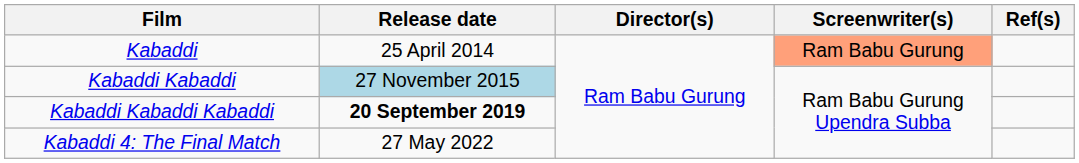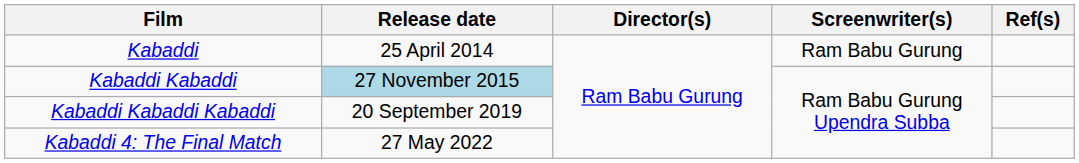(883, 50) lightsalmon background -> (882, 50) no background
(438, 111) bold -> (437, 111) normal
